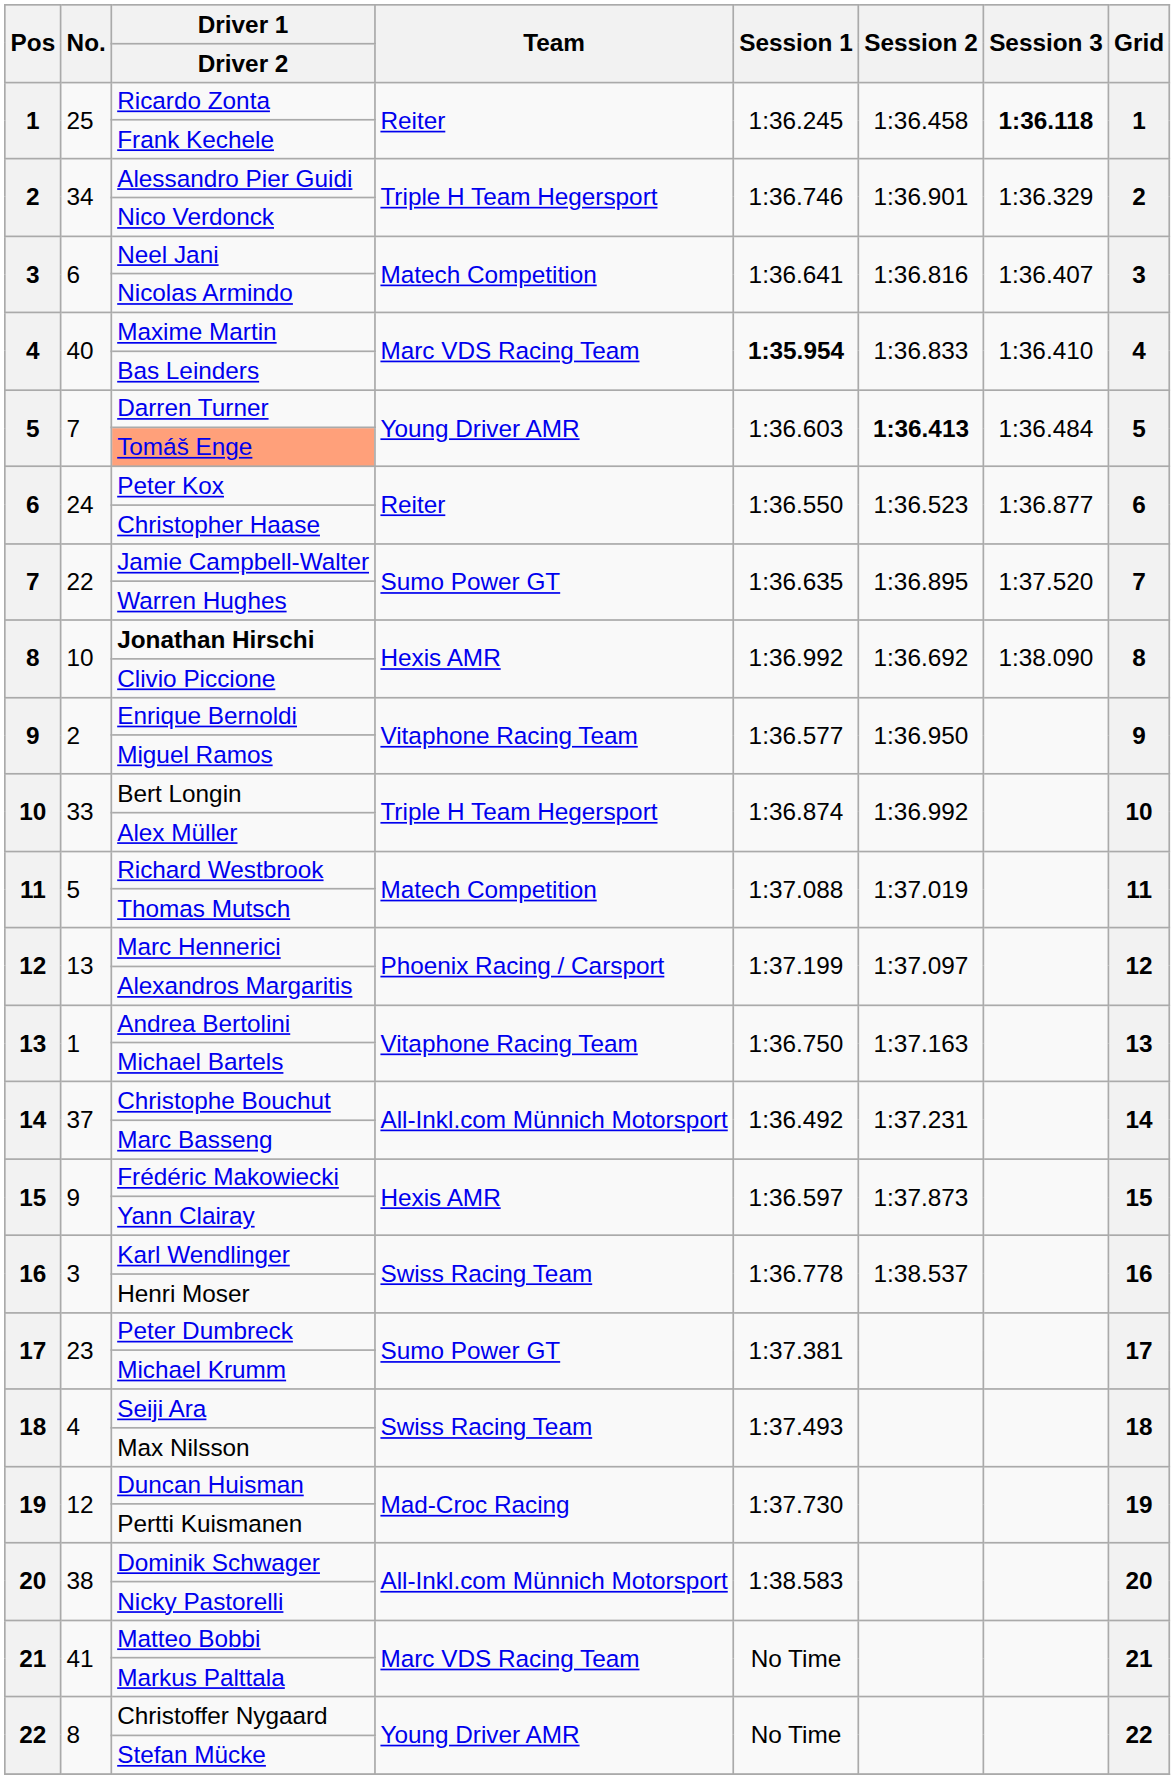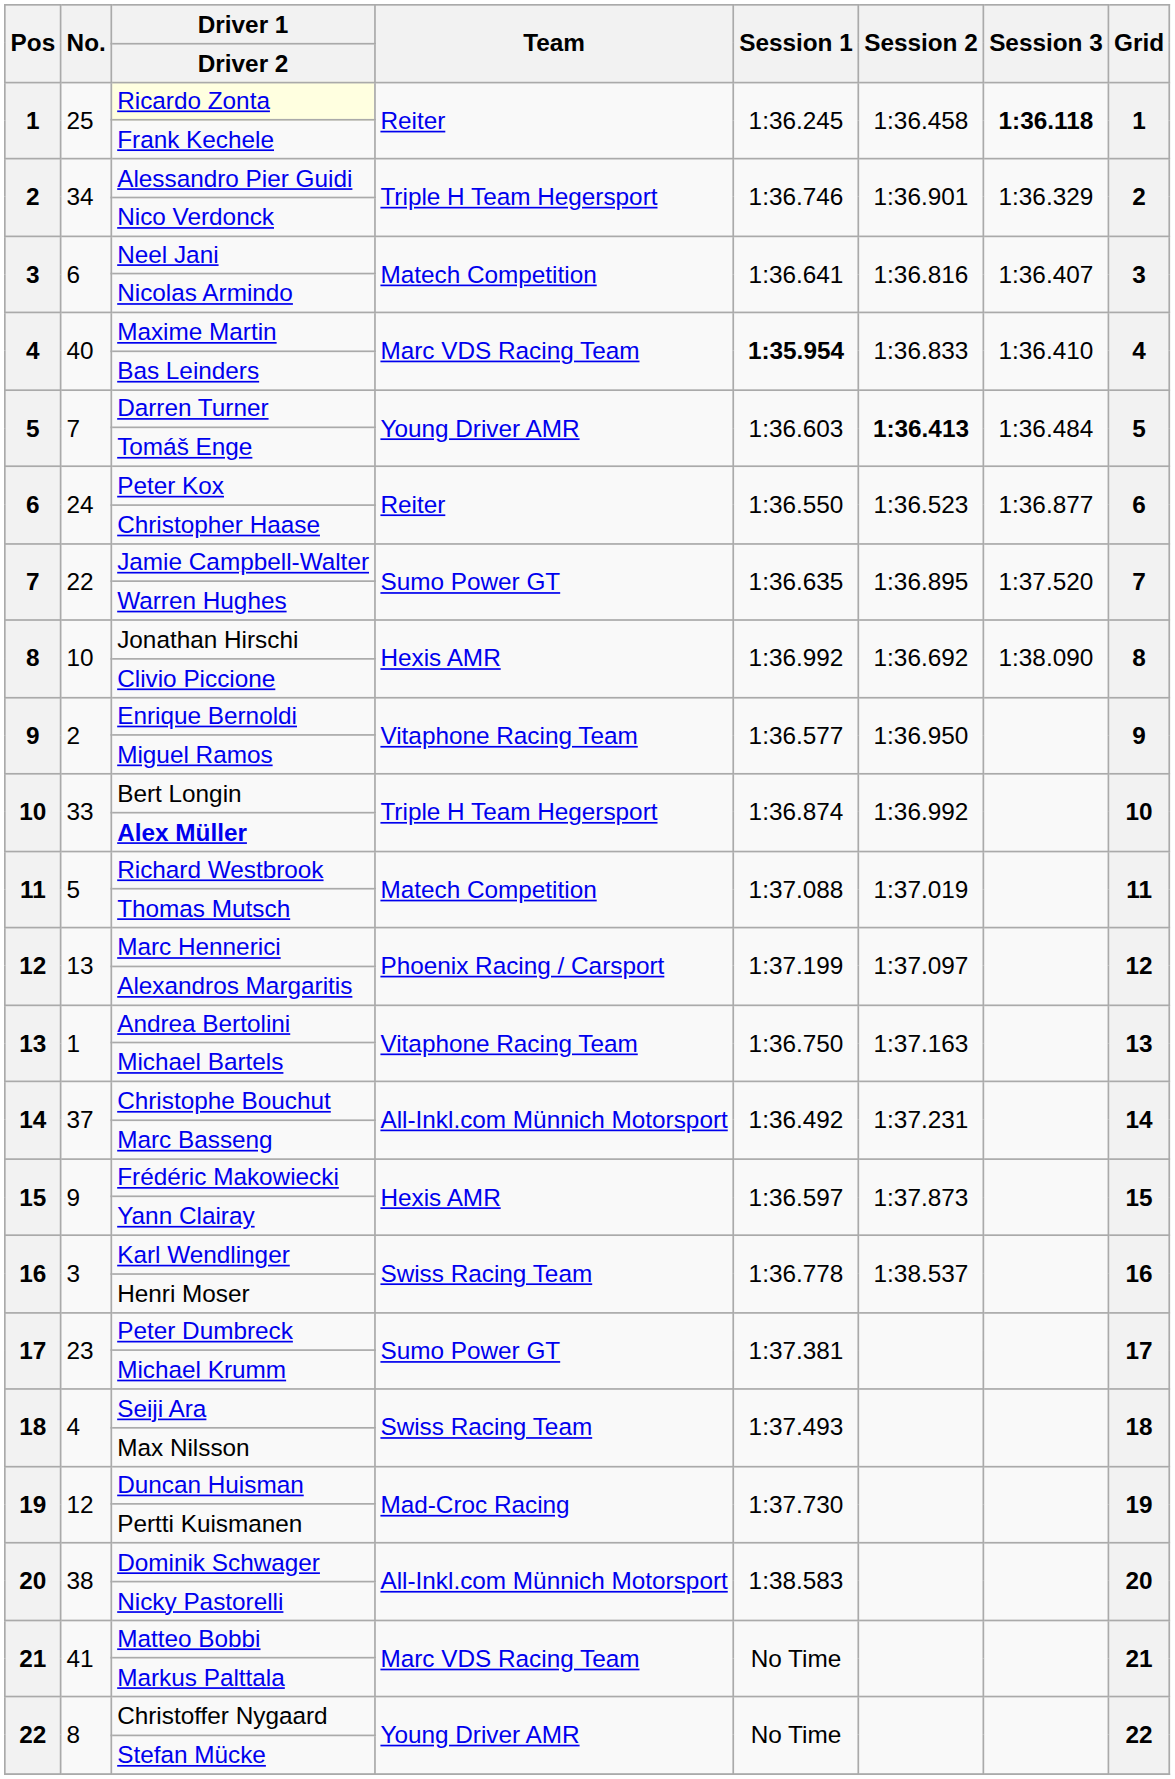(194, 101) no background -> (194, 101) lightyellow background
(185, 447) lightsalmon background -> (185, 447) no background
(216, 640) bold -> (208, 640) normal
(177, 832) normal -> (182, 832) bold
